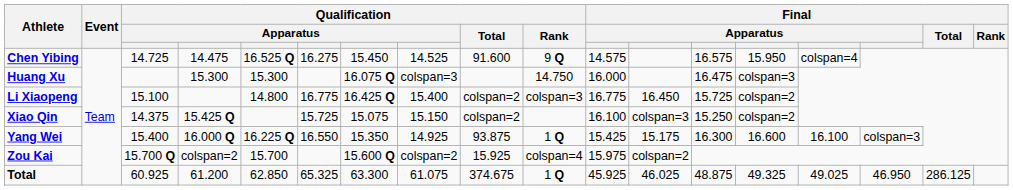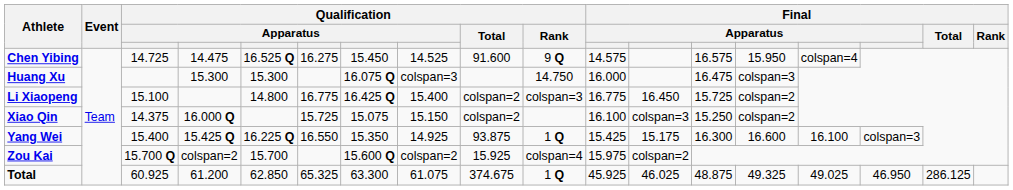(209, 117) 15.425 Q -> (209, 117) 16.000 Q
(209, 136) 16.000 Q -> (209, 136) 15.425 Q
